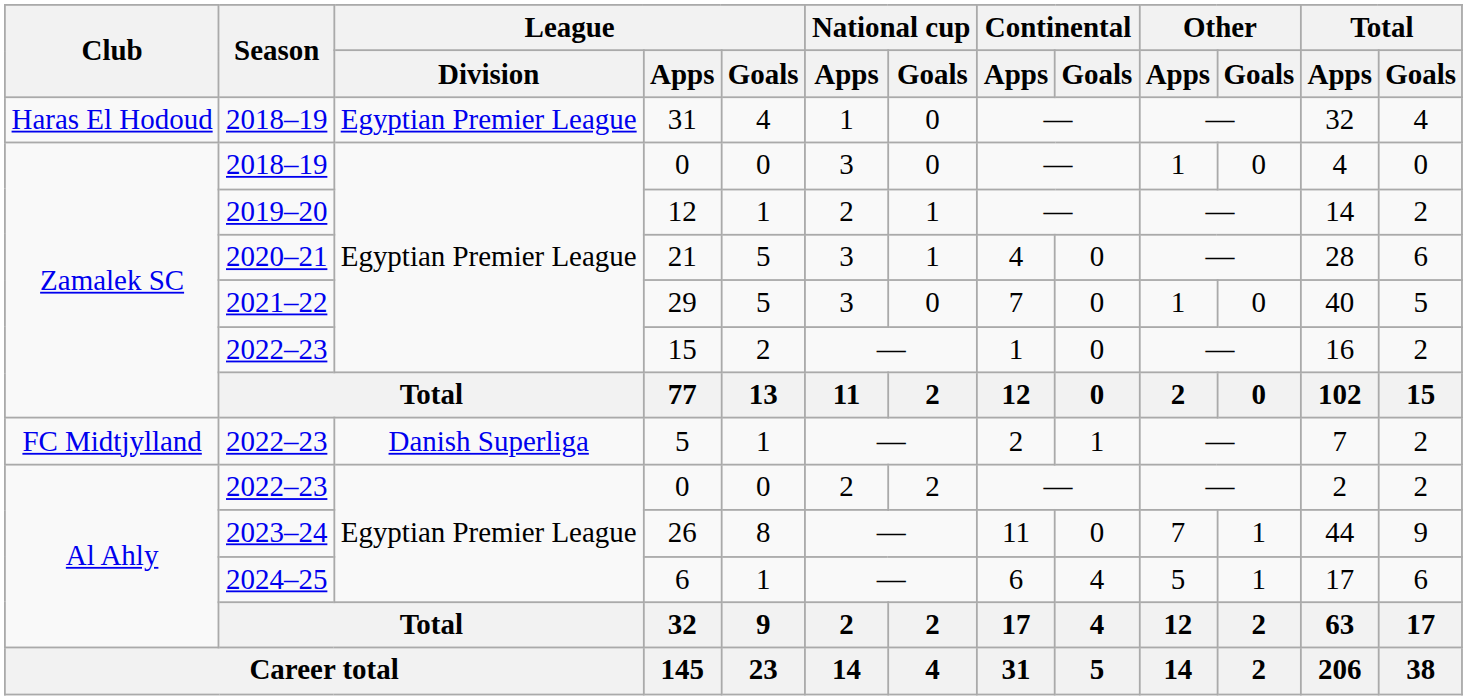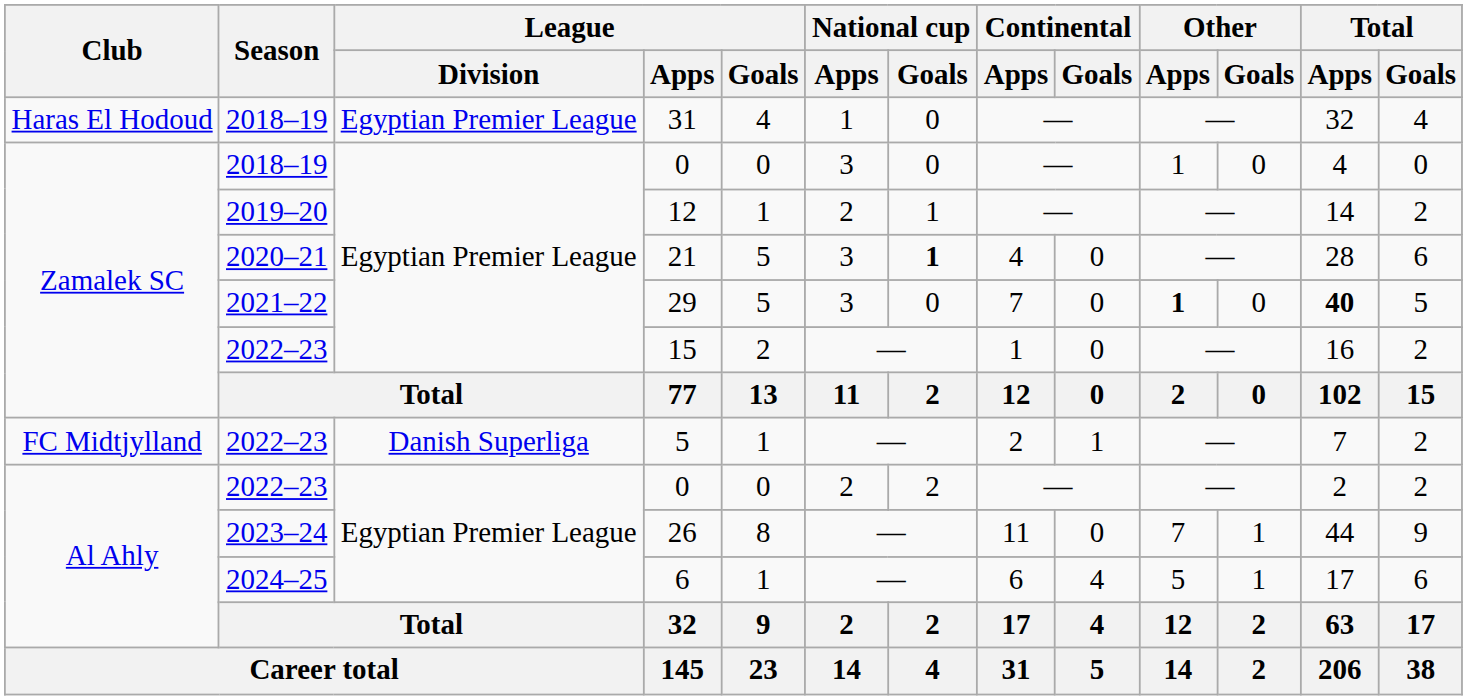(932, 257) normal -> (932, 257) bold
(1178, 303) normal -> (1178, 303) bold
(1340, 303) normal -> (1340, 303) bold
